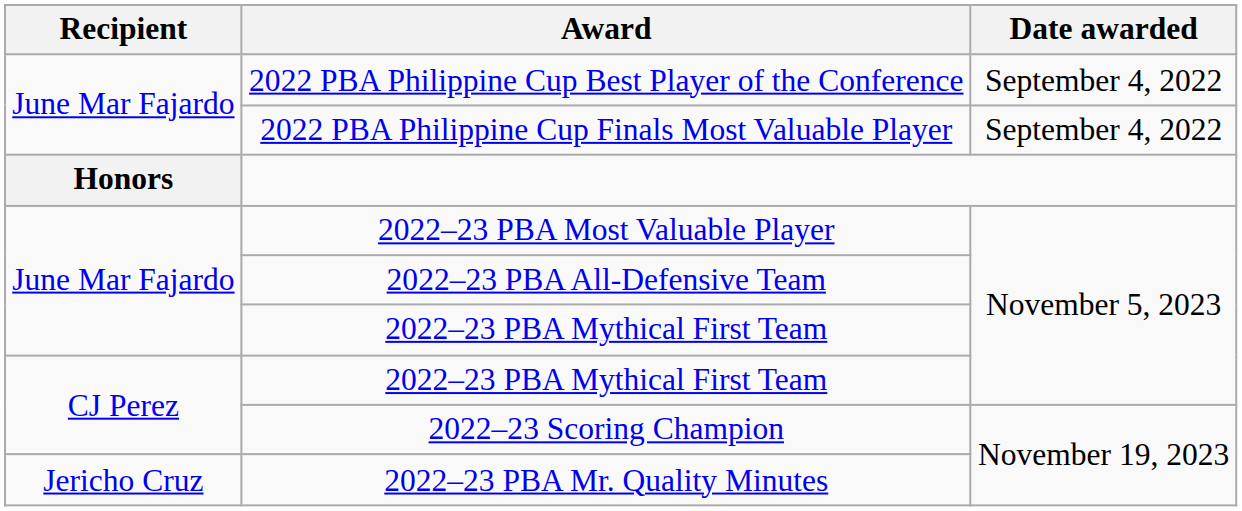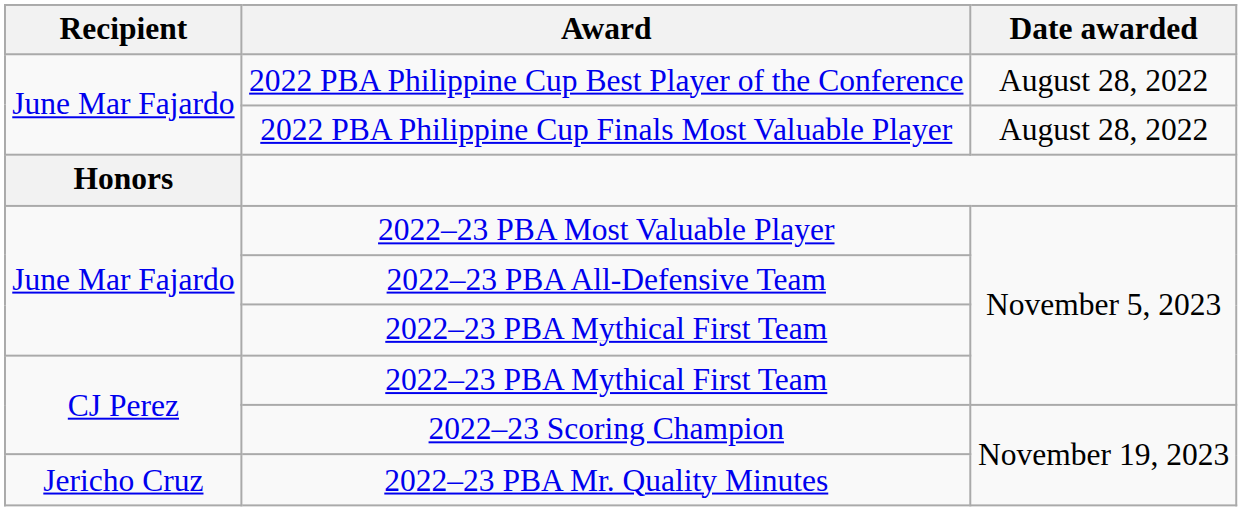(1104, 79) September 4, 2022 -> (1104, 79) August 28, 2022
(1104, 129) September 4, 2022 -> (1104, 129) August 28, 2022
